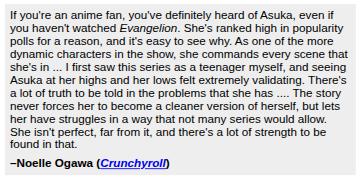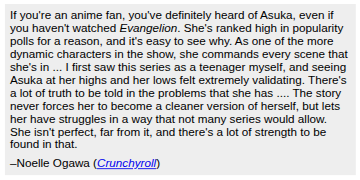(90, 164) bold -> (85, 164) normal
